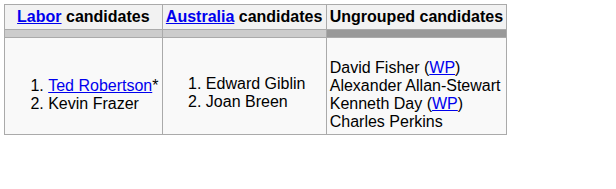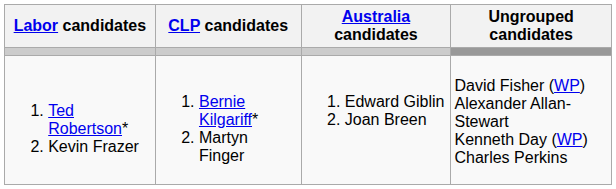+ column: (228, 26)
